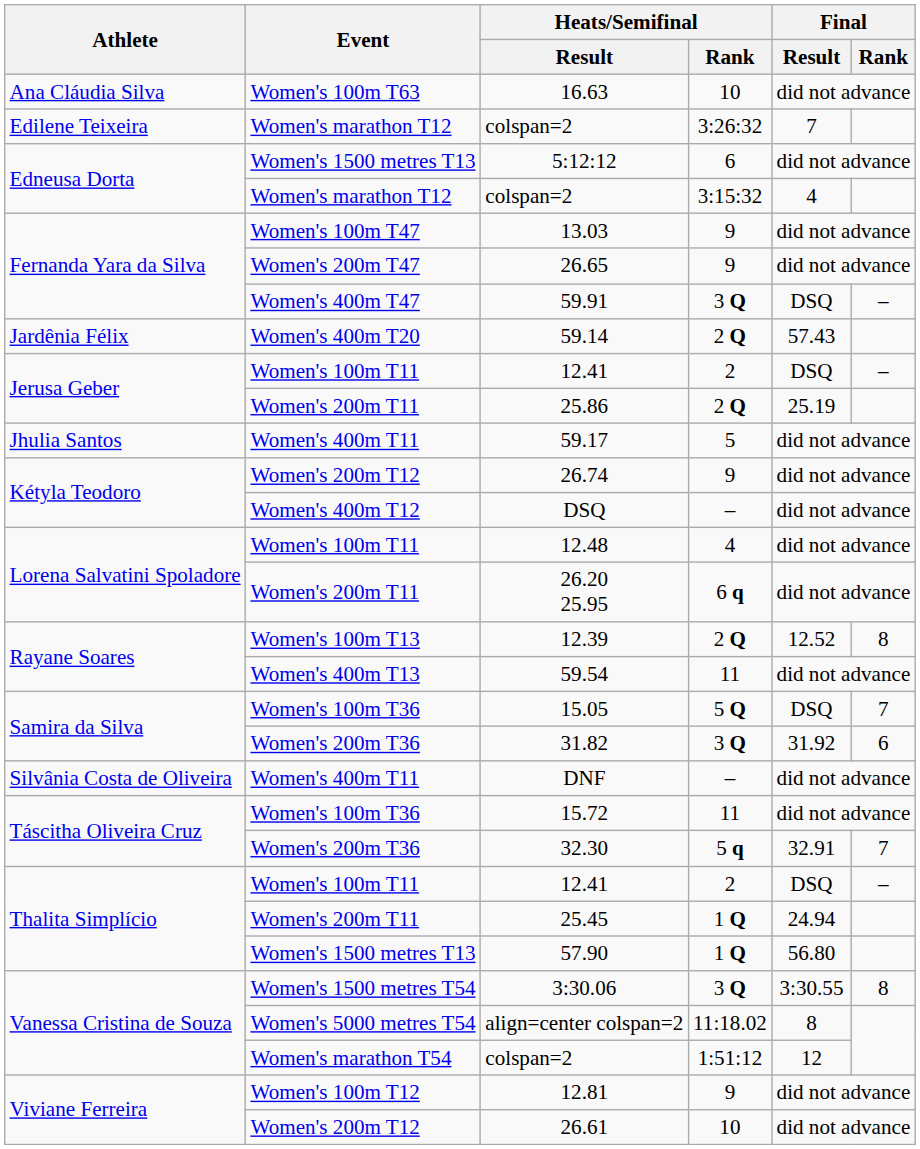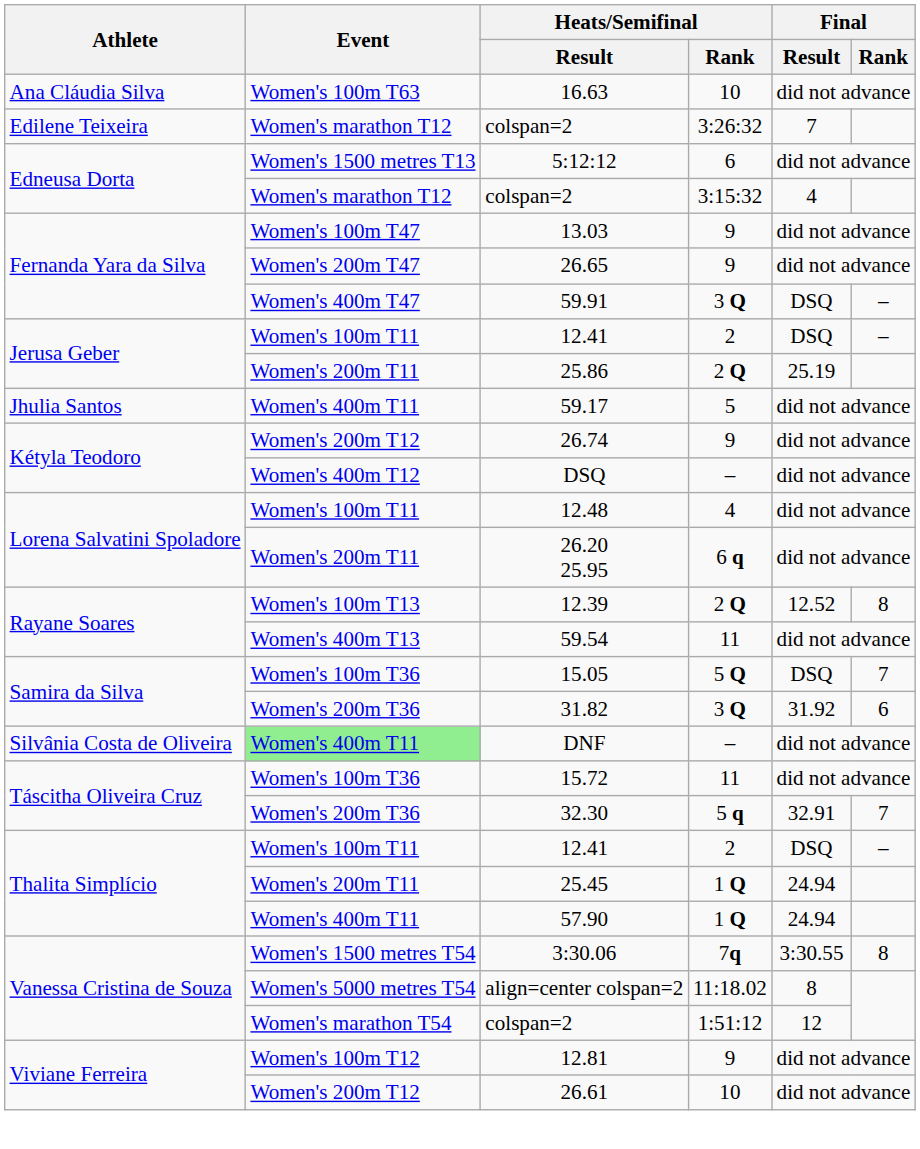- row: (69, 335)
(335, 778) no background -> (335, 743) lightgreen background
(363, 952) Women's 1500 metres T13 -> (335, 918) Women's 400m T11
(811, 952) 56.80 -> (811, 918) 24.94
(730, 987) 3 Q -> (730, 952) 7q
